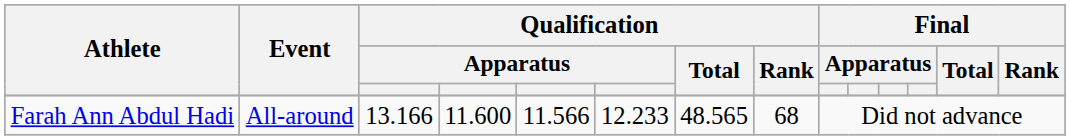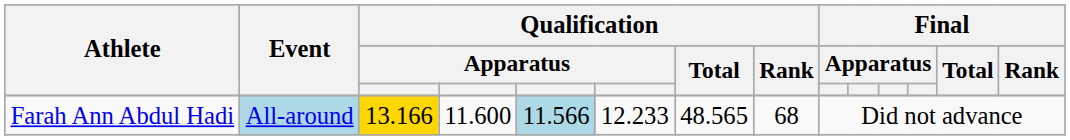(300, 115) no background -> (300, 115) lightblue background
(399, 115) no background -> (399, 115) gold background
(556, 115) no background -> (556, 115) lightblue background
